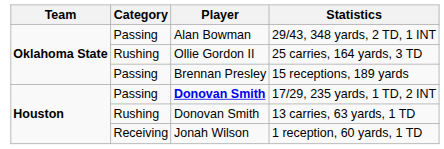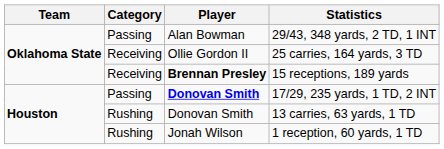(136, 54) Rushing -> (135, 54) Receiving
(136, 74) Passing -> (135, 74) Receiving
(220, 74) normal -> (217, 74) bold
(141, 133) Receiving -> (130, 133) Rushing
